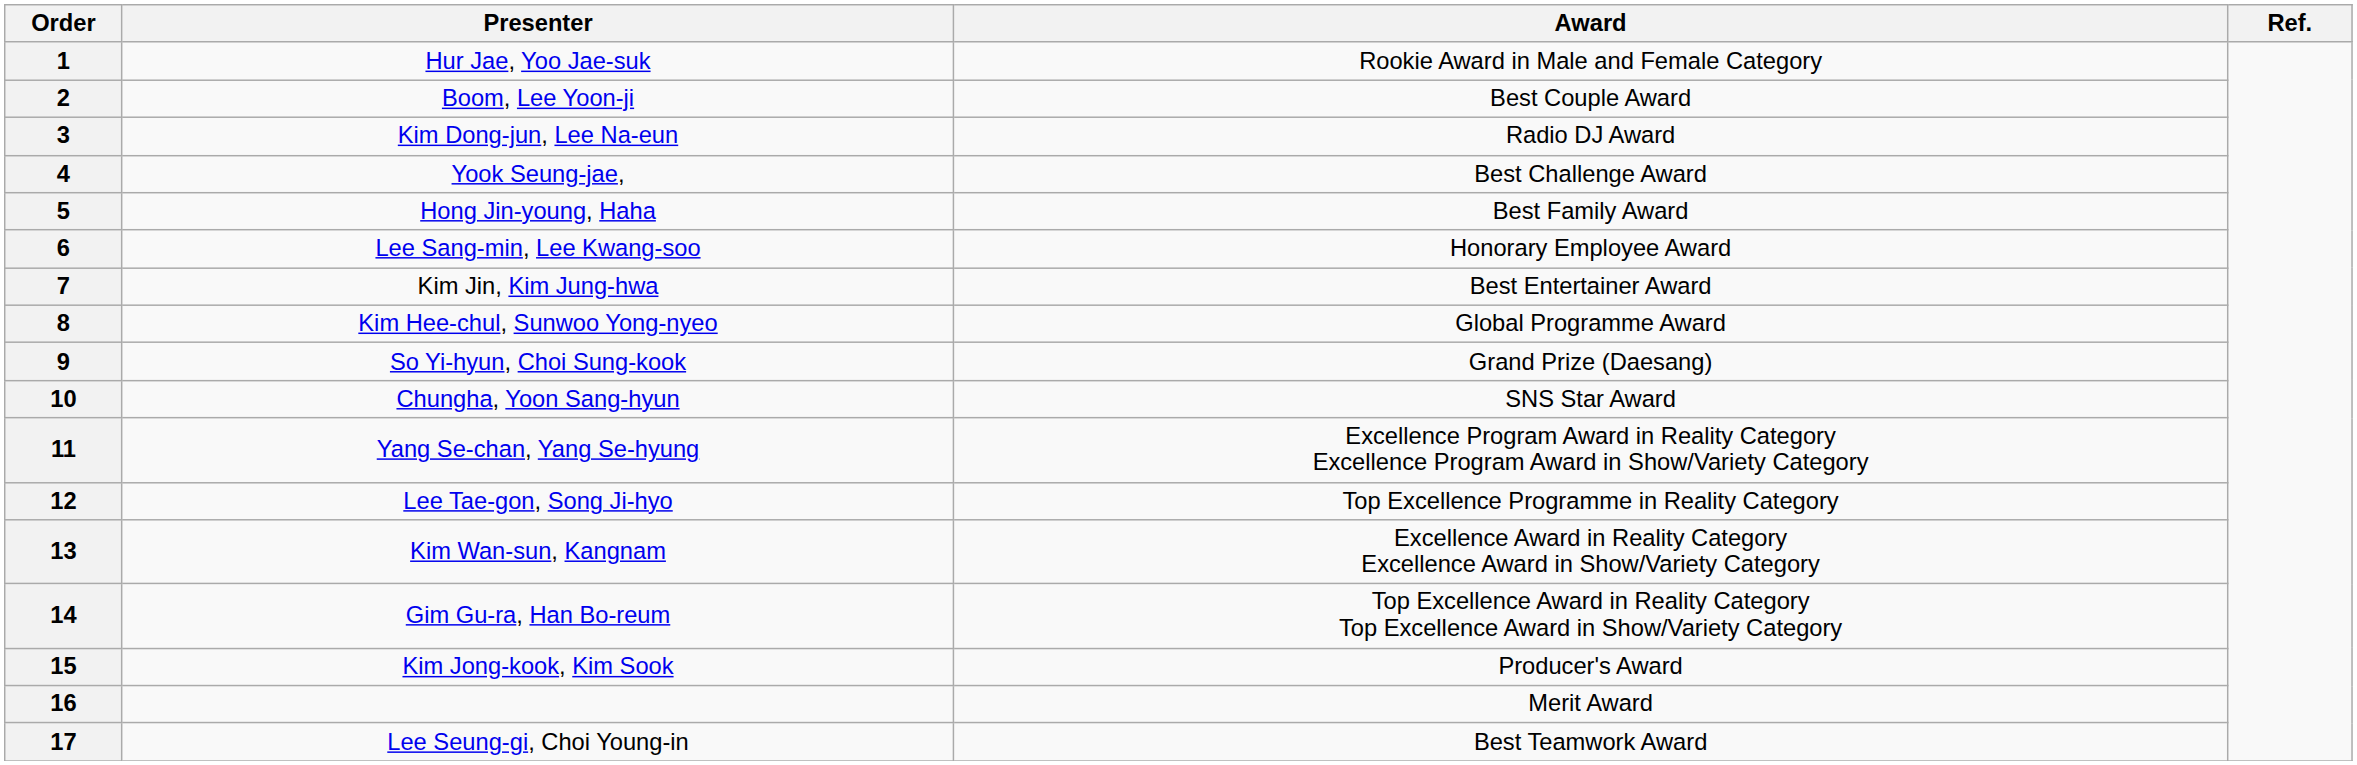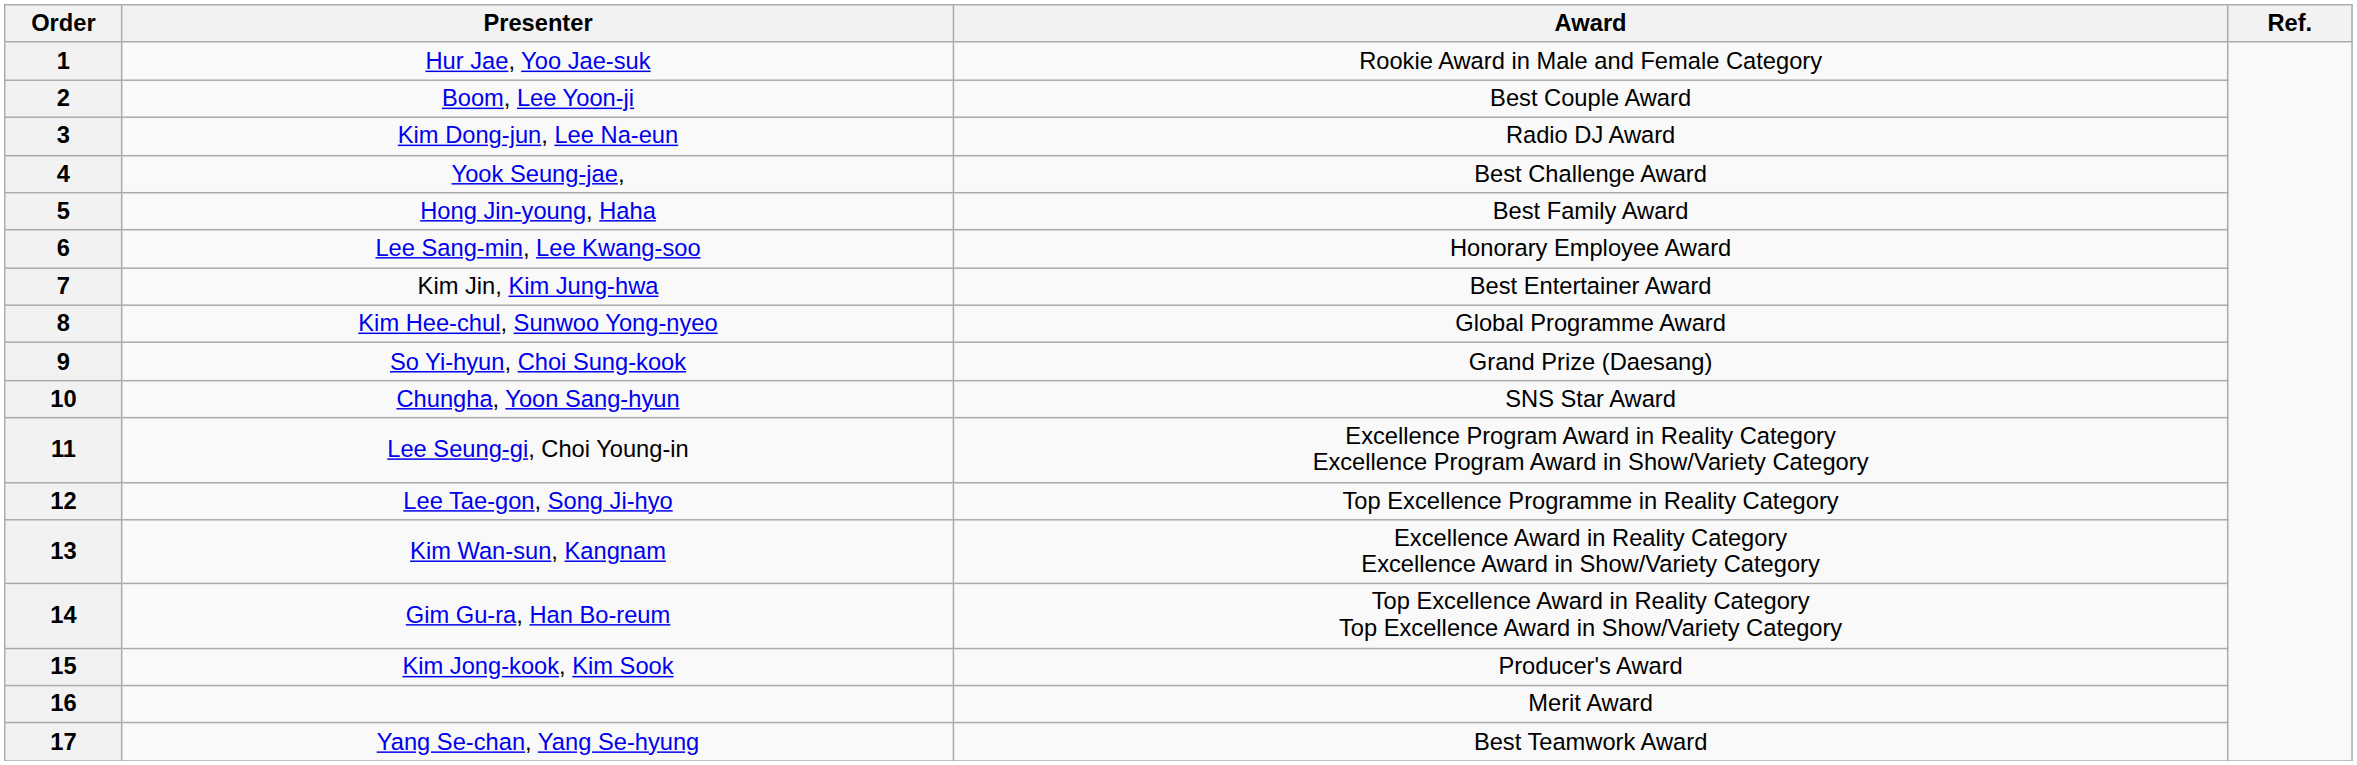(538, 449) Yang Se-chan, Yang Se-hyung -> (538, 449) Lee Seung-gi, Choi Young-in
(538, 741) Lee Seung-gi, Choi Young-in -> (538, 741) Yang Se-chan, Yang Se-hyung
